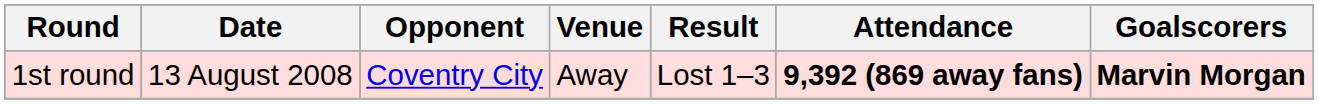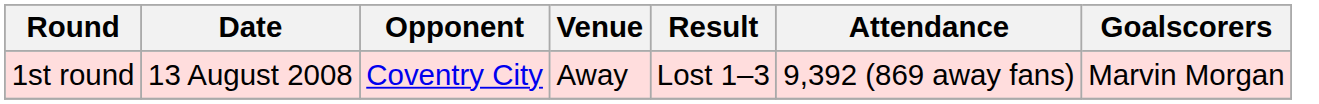(933, 74) bold -> (929, 74) normal
(1201, 74) bold -> (1186, 74) normal
